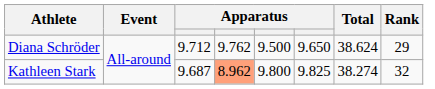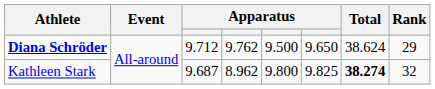(54, 47) normal -> (57, 47) bold
(234, 72) lightsalmon background -> (242, 72) no background
(358, 72) normal -> (365, 72) bold
